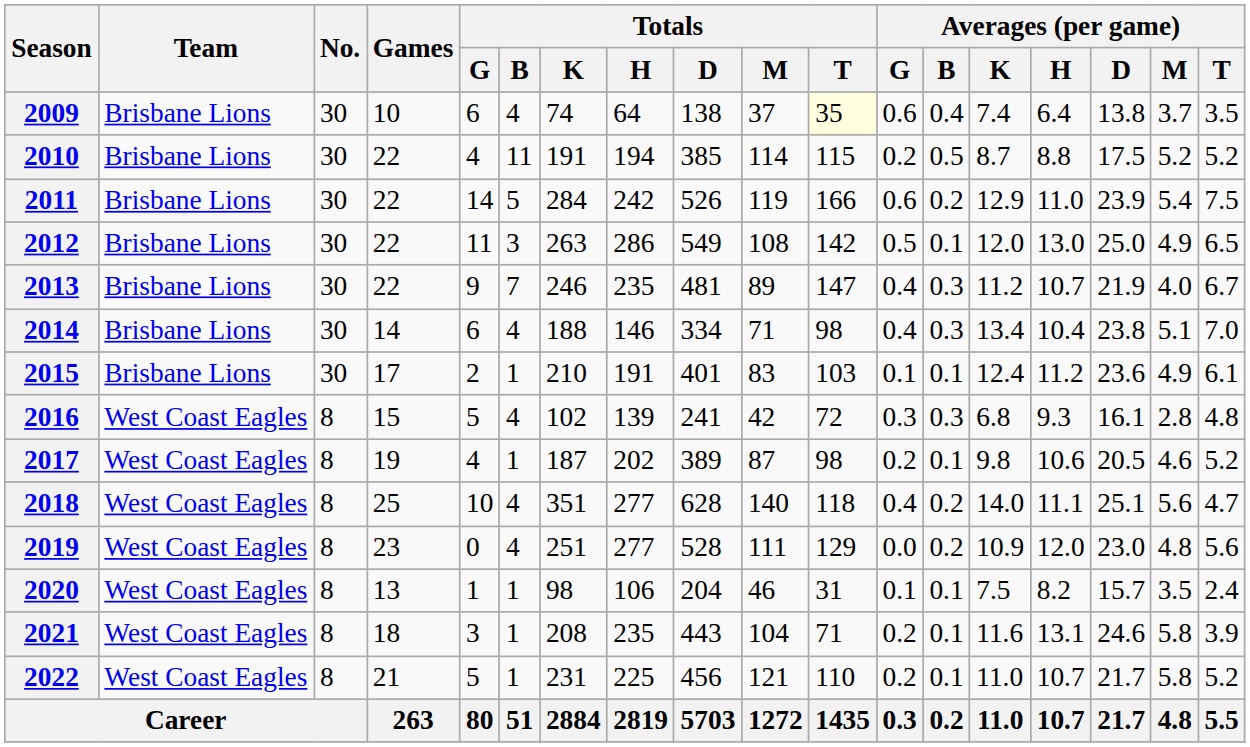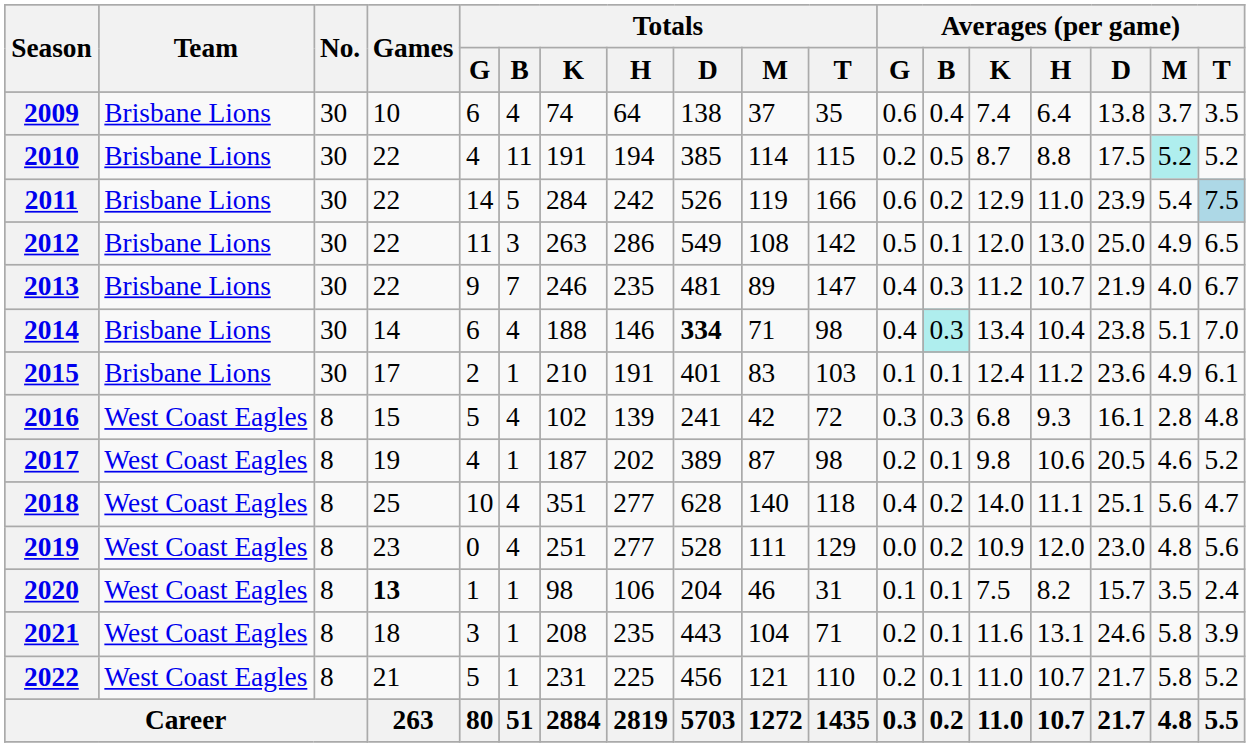(829, 112) lightyellow background -> (829, 112) no background
(1175, 156) no background -> (1175, 156) paleturquoise background
(1222, 199) no background -> (1222, 199) lightblue background
(701, 329) normal -> (701, 329) bold
(947, 329) no background -> (947, 329) paleturquoise background
(387, 590) normal -> (387, 590) bold
